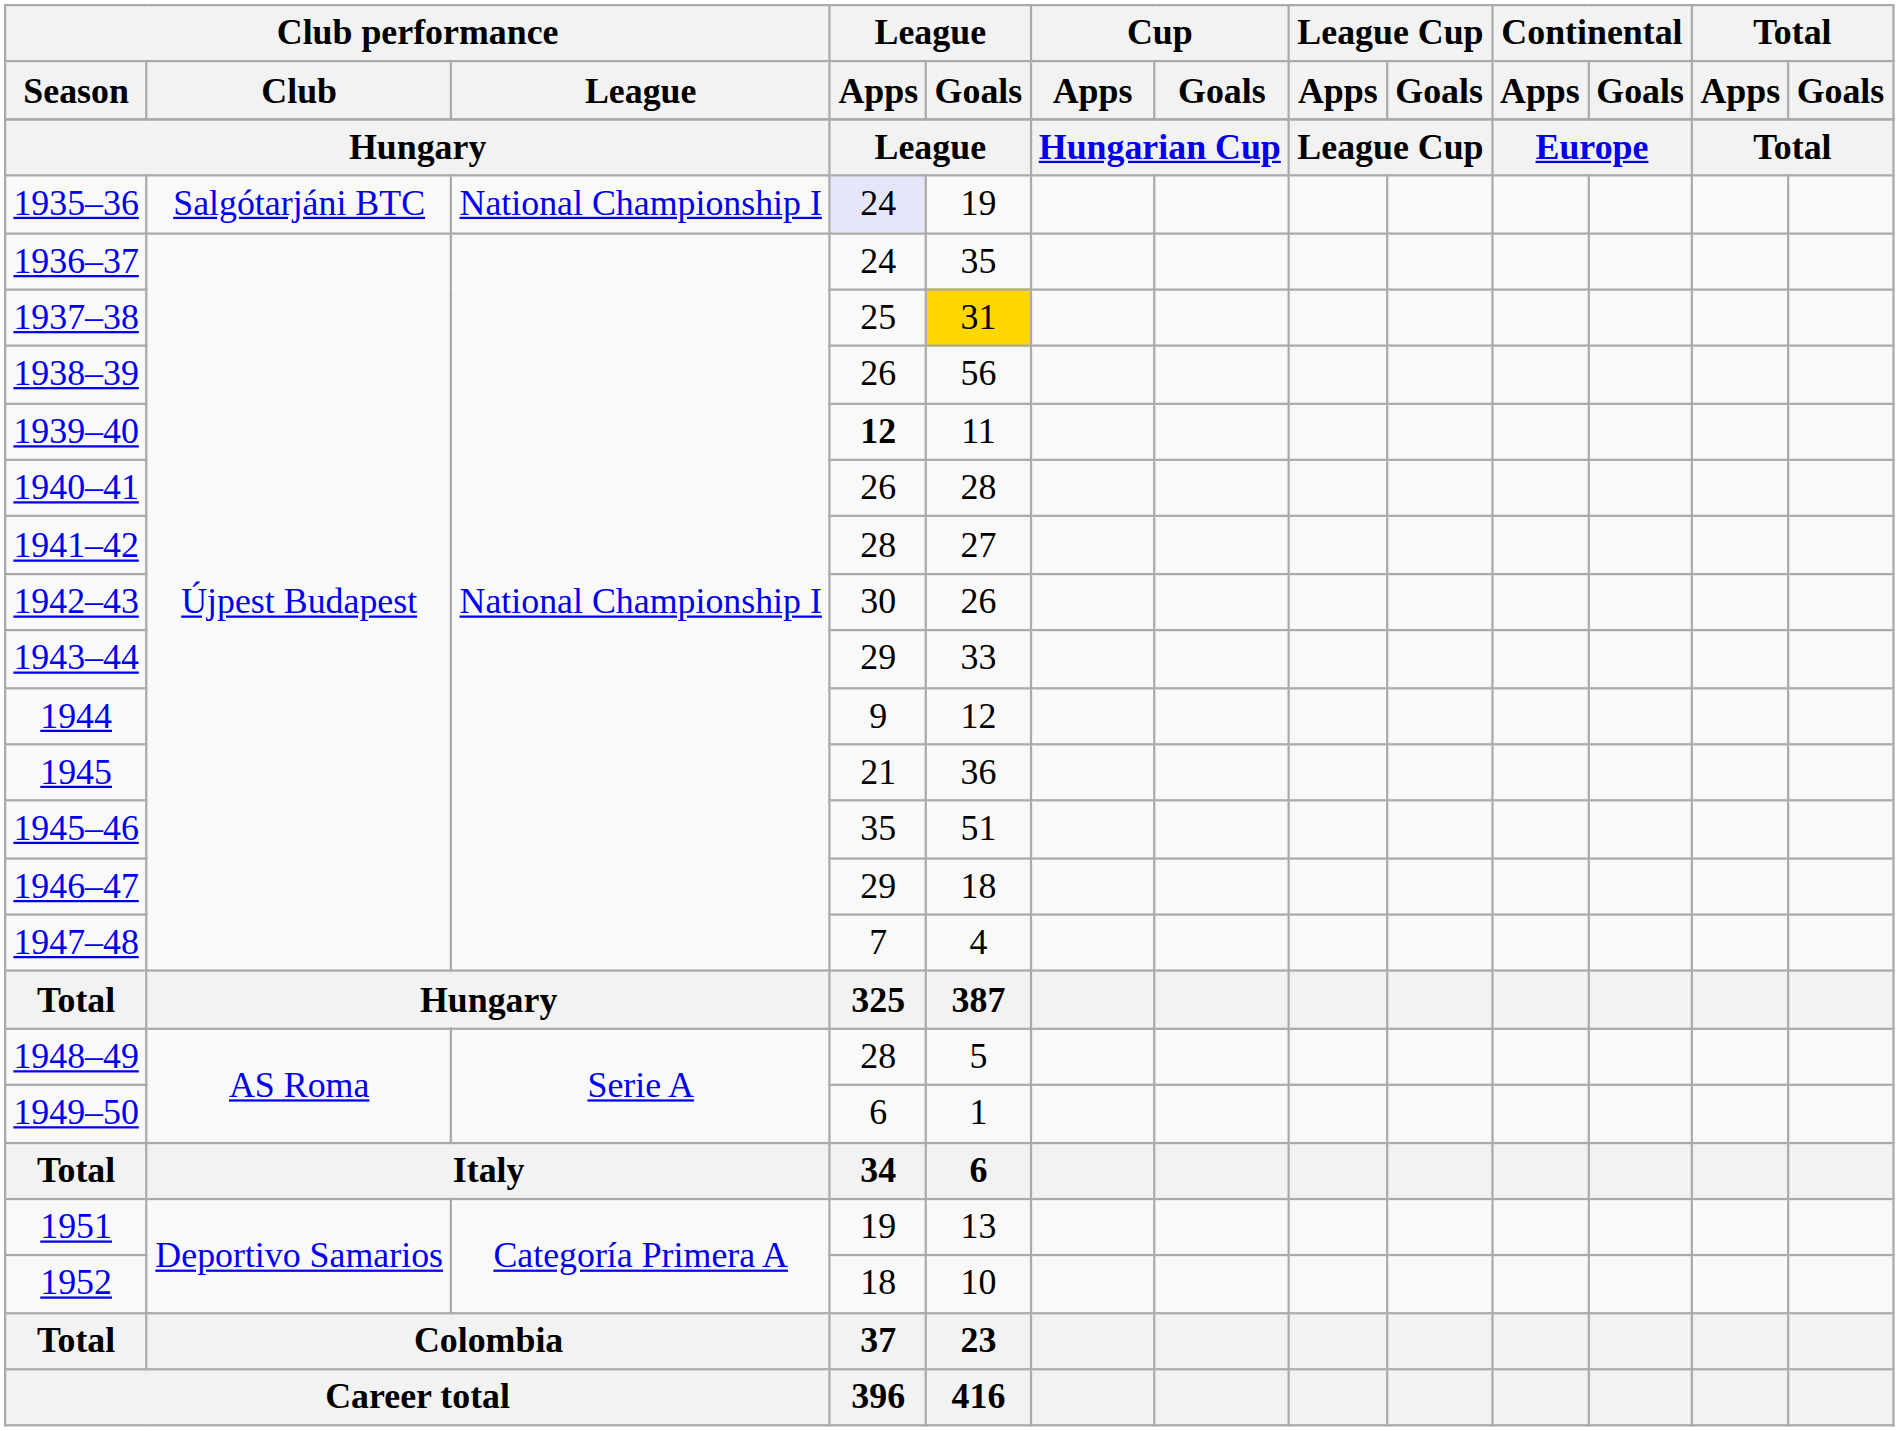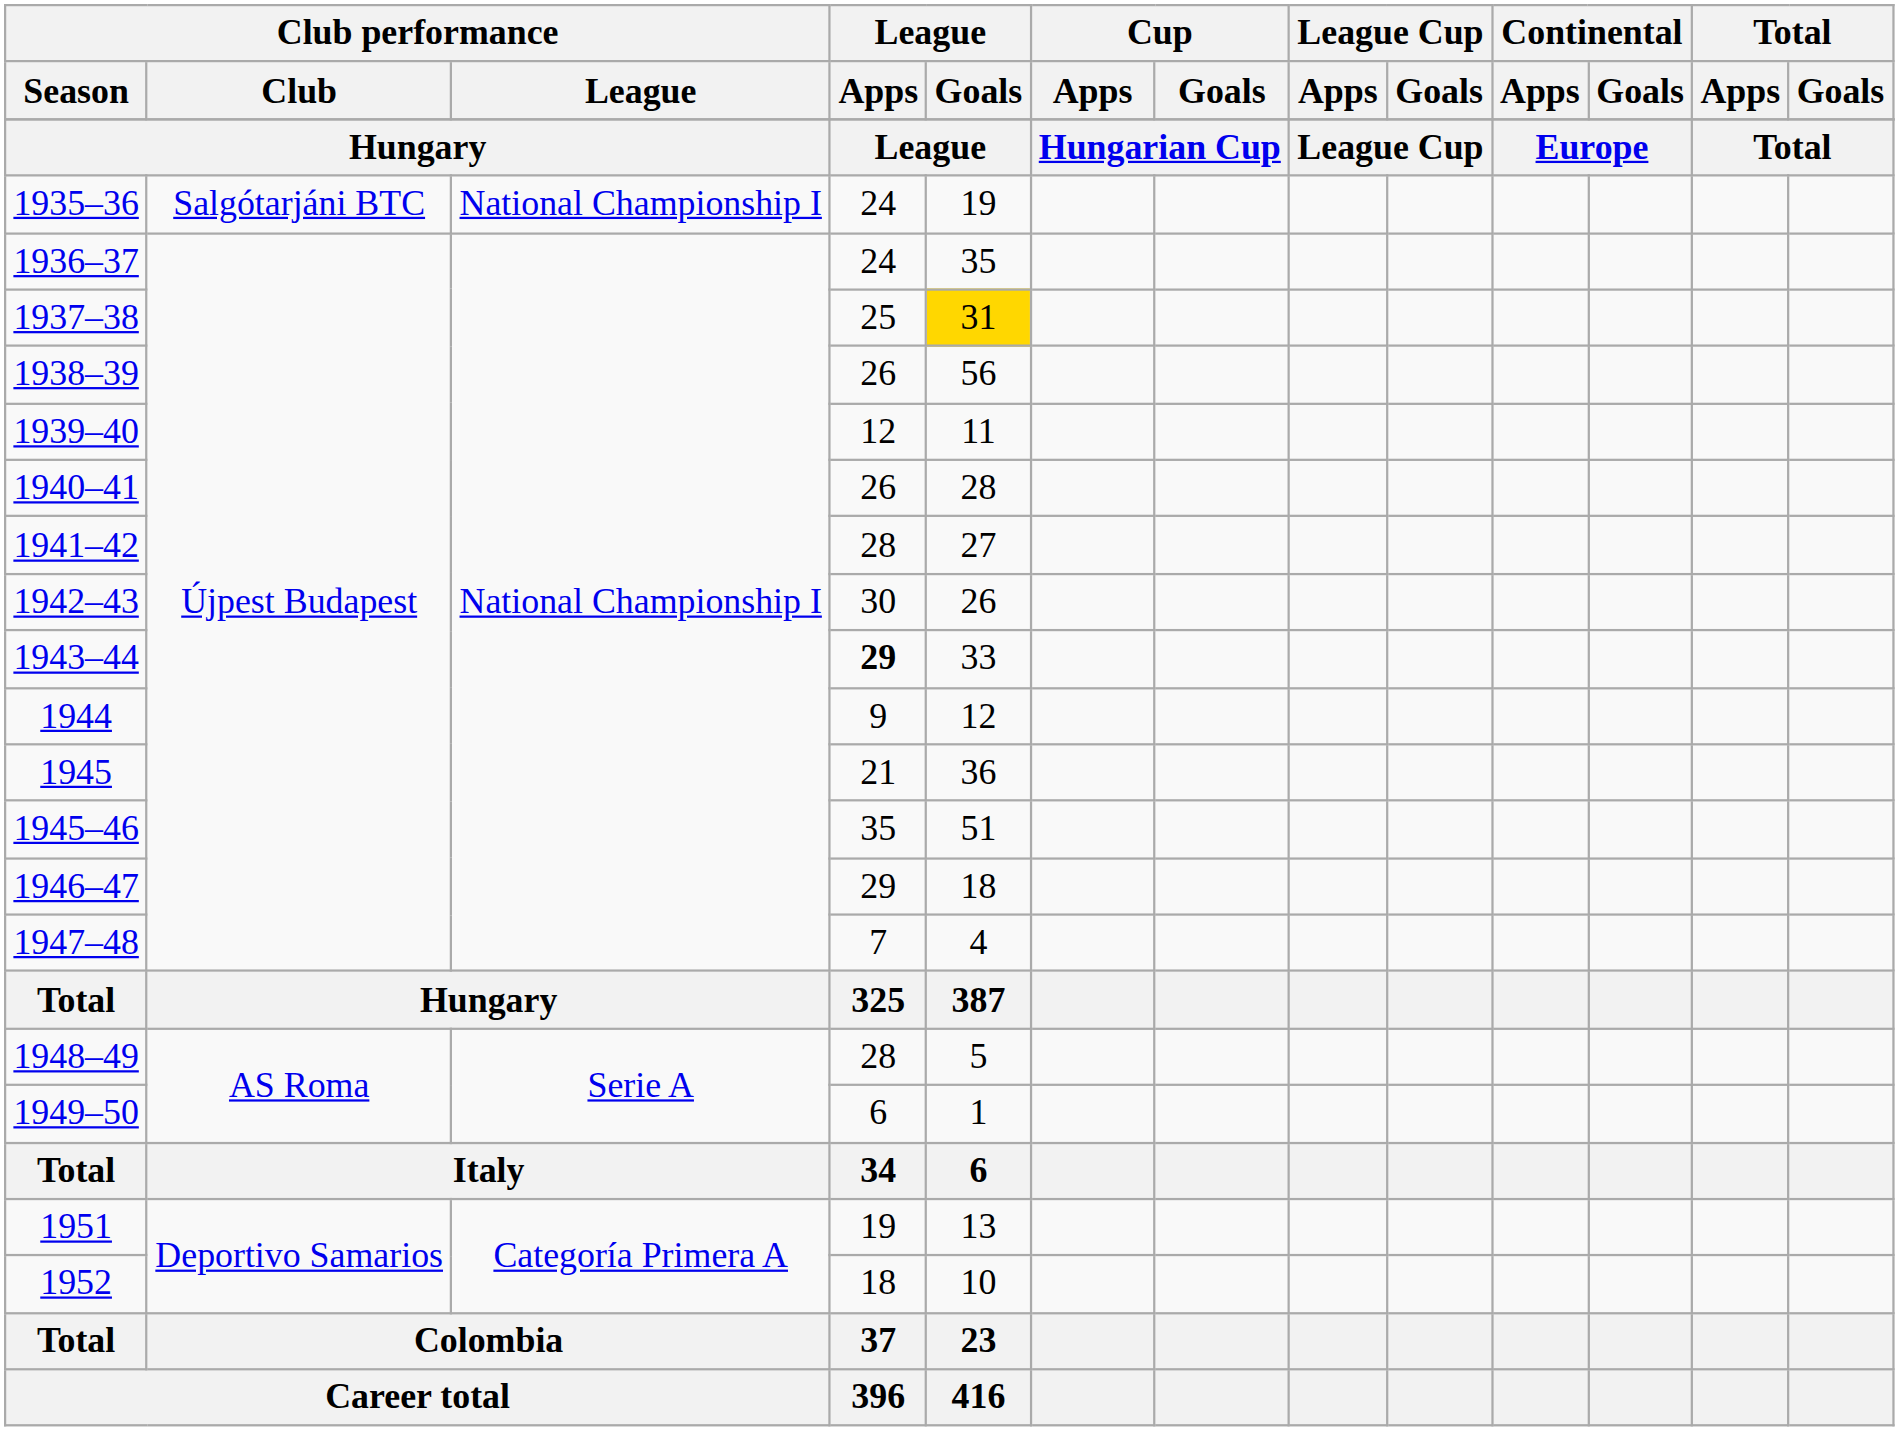(878, 203) lavender background -> (878, 203) no background
(878, 430) bold -> (878, 430) normal
(878, 658) normal -> (878, 658) bold
